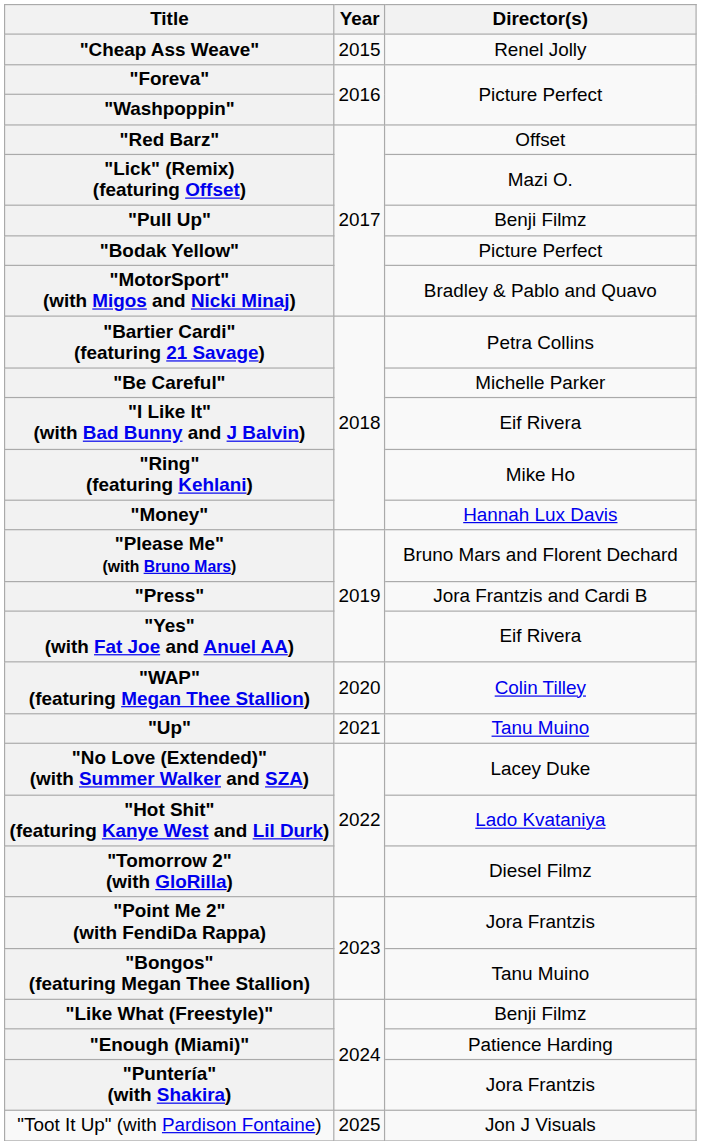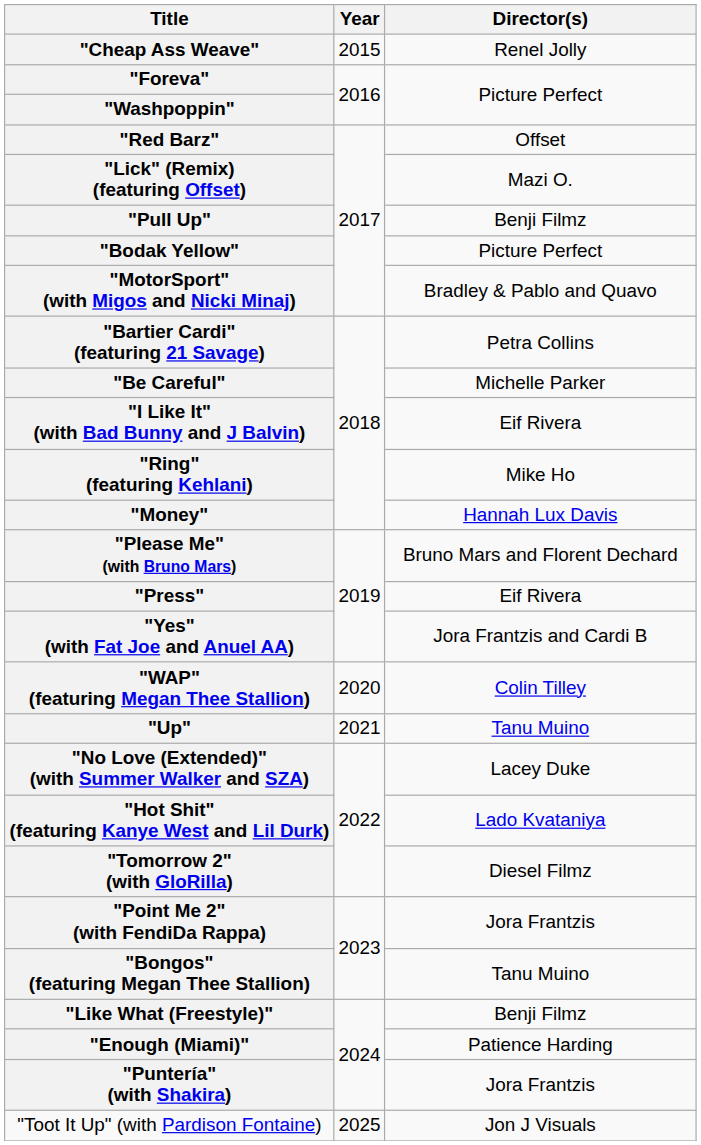(540, 596) Jora Frantzis and Cardi B -> (540, 596) Eif Rivera
(540, 636) Eif Rivera -> (540, 636) Jora Frantzis and Cardi B
